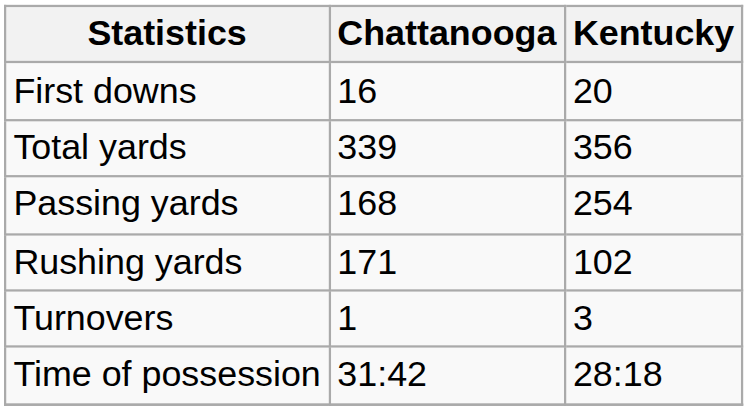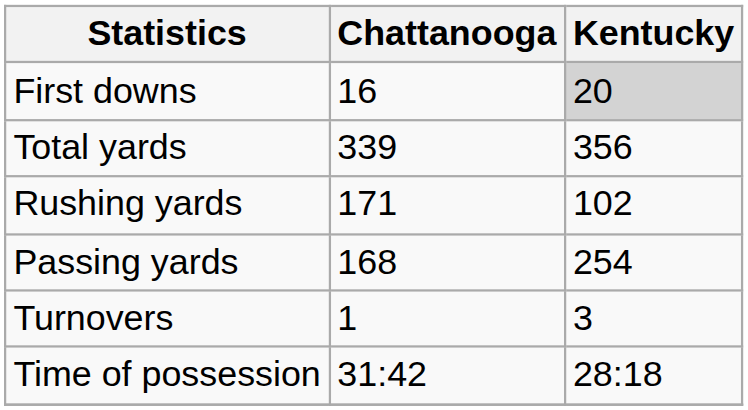(593, 90) no background -> (593, 90) lightgrey background
rows swapped: (128, 261) <-> (126, 204)
